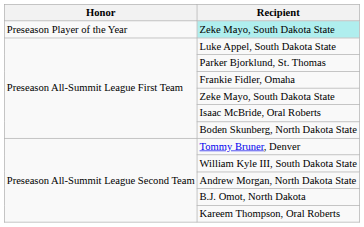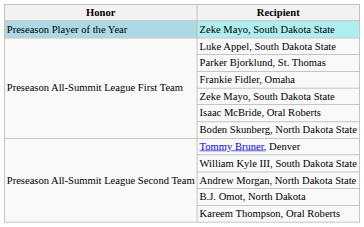(67, 29) no background -> (67, 29) lightblue background
